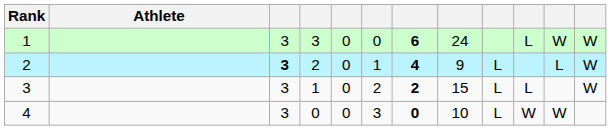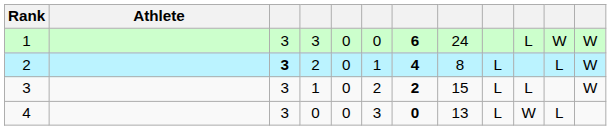(460, 64) 9 -> (460, 64) 8
(460, 112) 10 -> (460, 112) 13
(559, 112) W -> (559, 112) L
